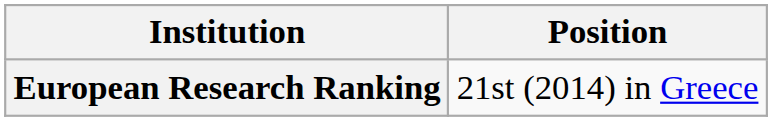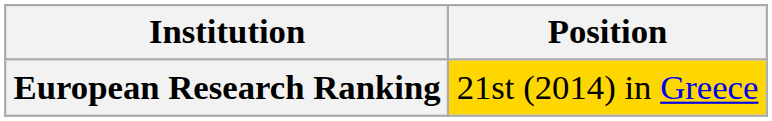(608, 87) no background -> (608, 87) gold background
